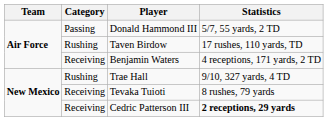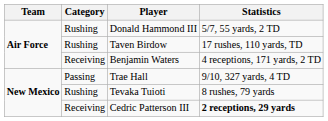(80, 28) Passing -> (81, 28) Rushing
(81, 76) Rushing -> (80, 76) Passing
(85, 92) Receiving -> (81, 92) Rushing
